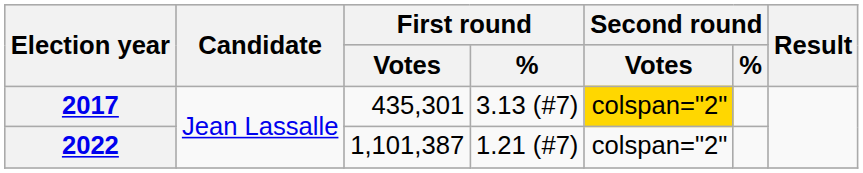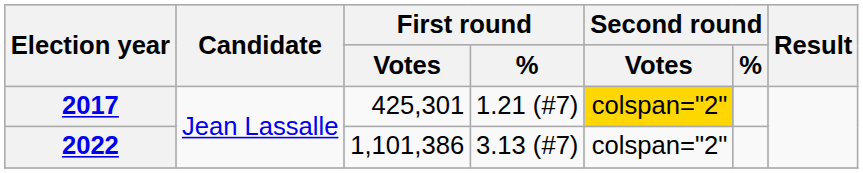(418, 106) 435,301 -> (418, 106) 425,301
(527, 106) 3.13 (#7) -> (527, 106) 1.21 (#7)
(407, 146) 1,101,387 -> (407, 146) 1,101,386
(527, 146) 1.21 (#7) -> (527, 146) 3.13 (#7)
